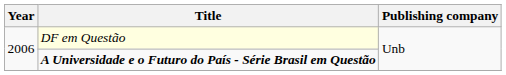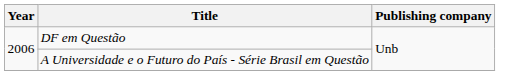(83, 38) lightyellow background -> (83, 38) no background
(208, 60) bold -> (205, 60) normal
